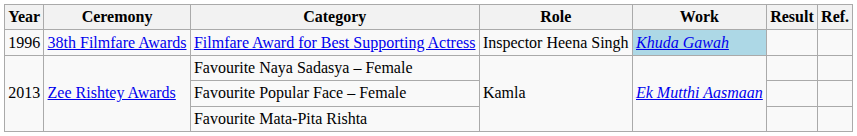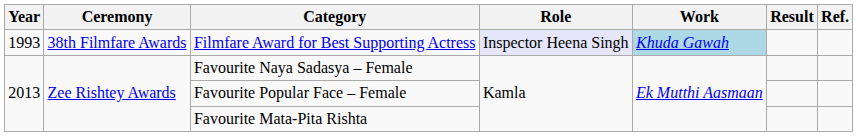(24, 42) 1996 -> (24, 42) 1993
(556, 42) no background -> (556, 42) lavender background
